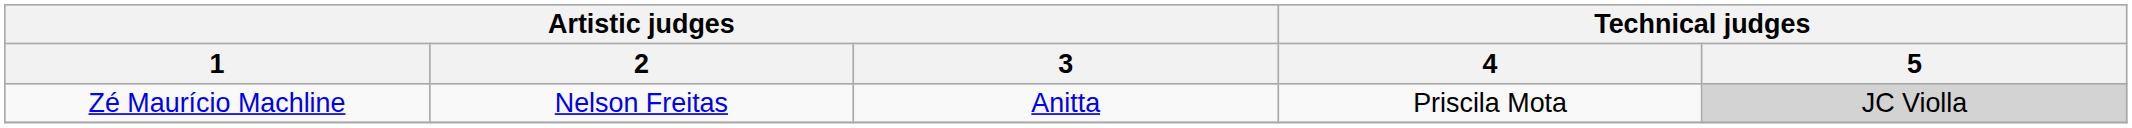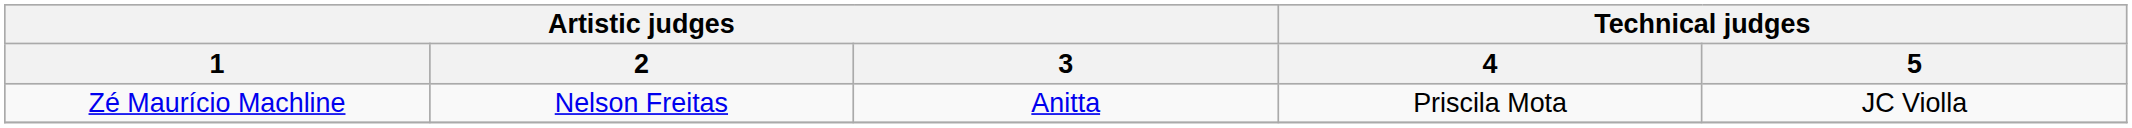(1914, 102) lightgrey background -> (1914, 102) no background
